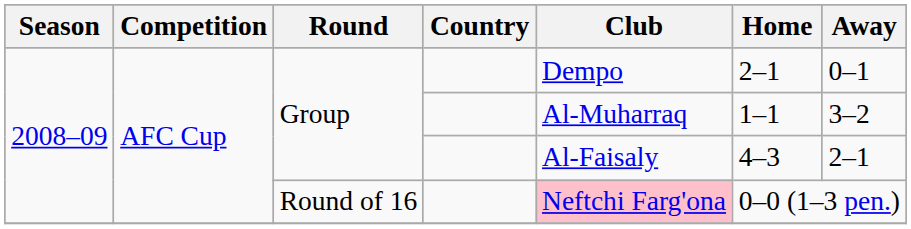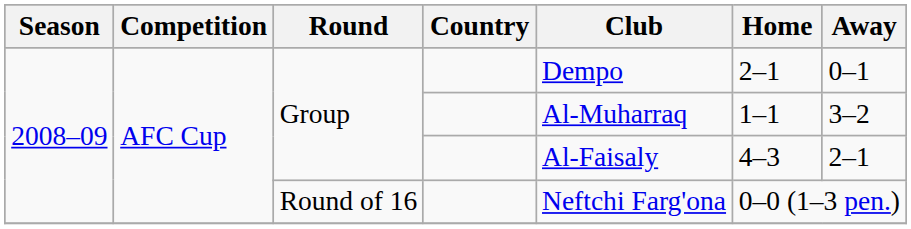(634, 200) pink background -> (634, 200) no background
